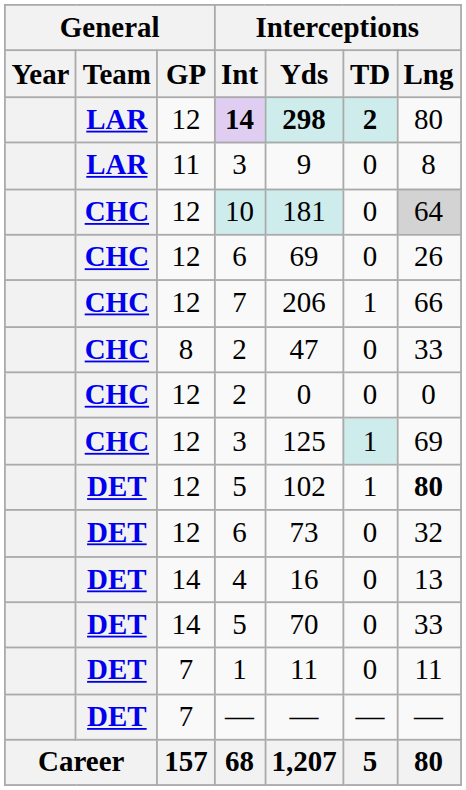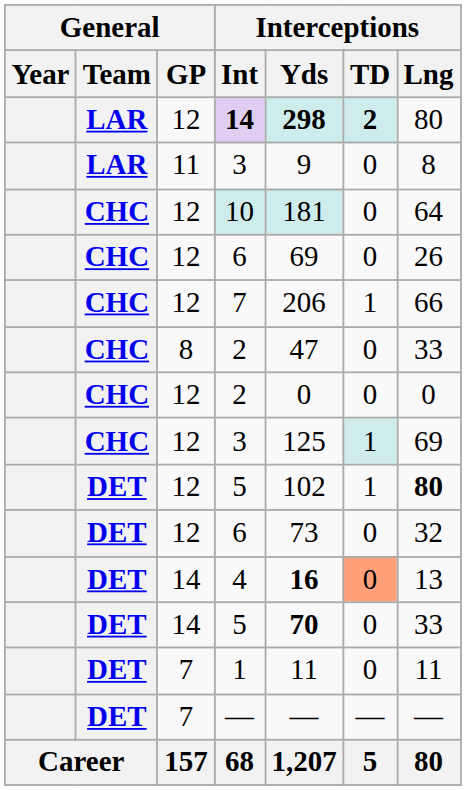(429, 211) lightgrey background -> (429, 211) no background
(304, 578) normal -> (304, 578) bold
(370, 578) no background -> (370, 578) lightsalmon background
(304, 624) normal -> (304, 624) bold
